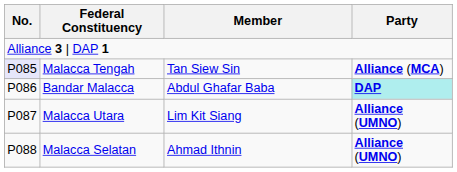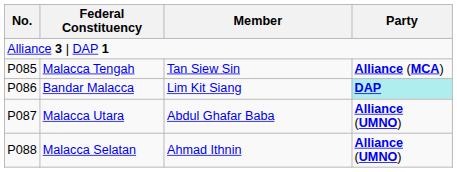(22, 68) lavender background -> (22, 68) no background
(221, 88) Abdul Ghafar Baba -> (204, 88) Lim Kit Siang
(204, 116) Lim Kit Siang -> (221, 116) Abdul Ghafar Baba
